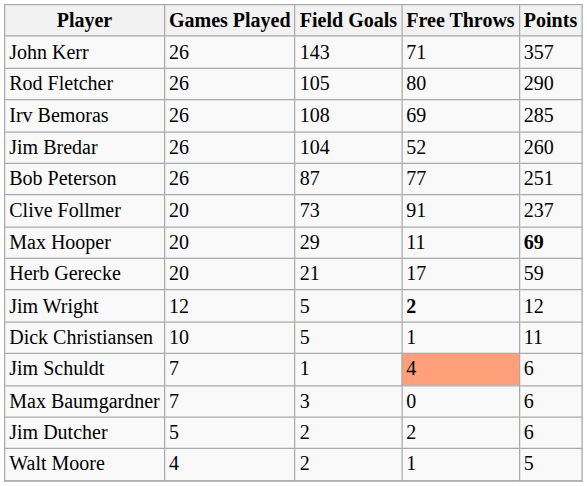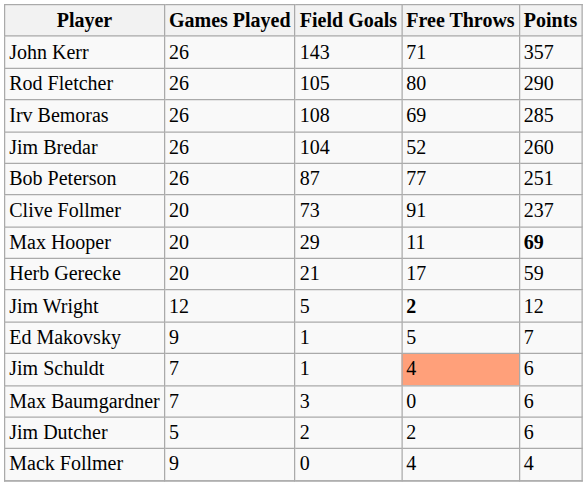- row: (81, 337)
+ row: (65, 337)
- row: (57, 464)
+ row: (66, 464)
